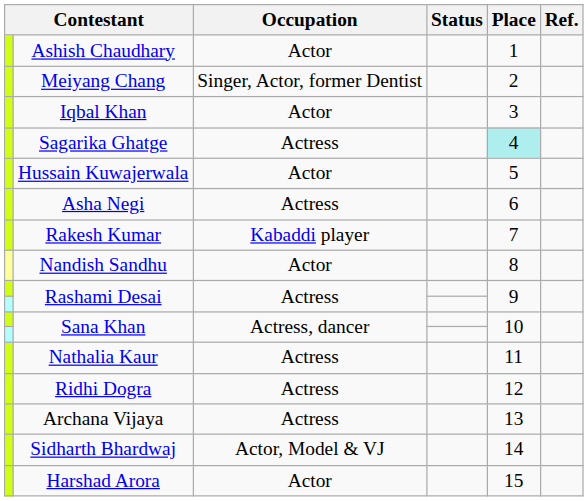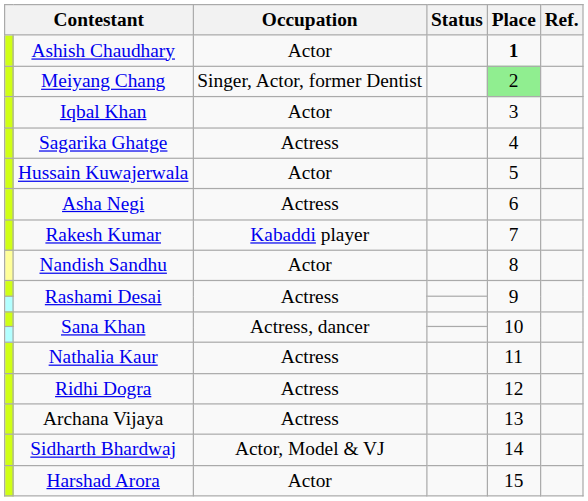(514, 50) normal -> (514, 50) bold
(514, 81) no background -> (514, 81) lightgreen background
(514, 142) paleturquoise background -> (514, 142) no background
